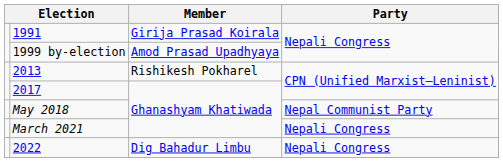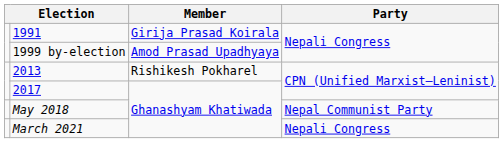- row: (27, 147)
